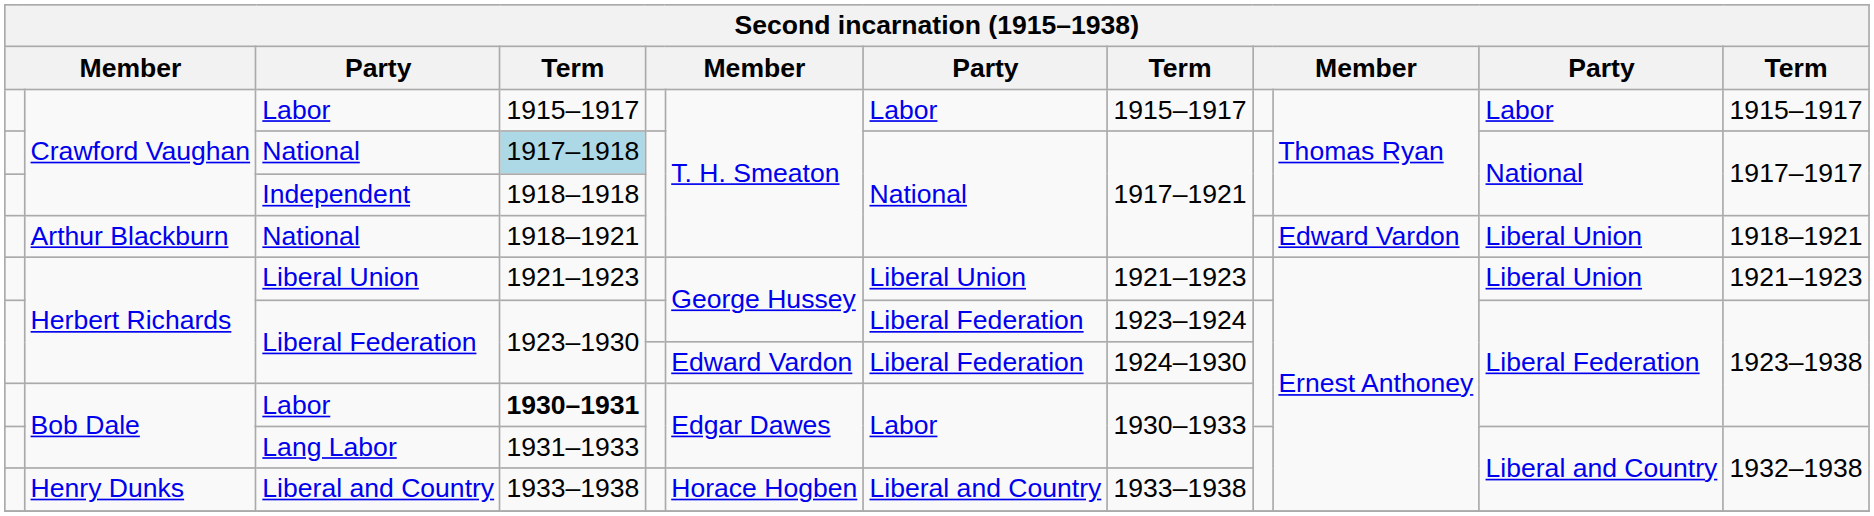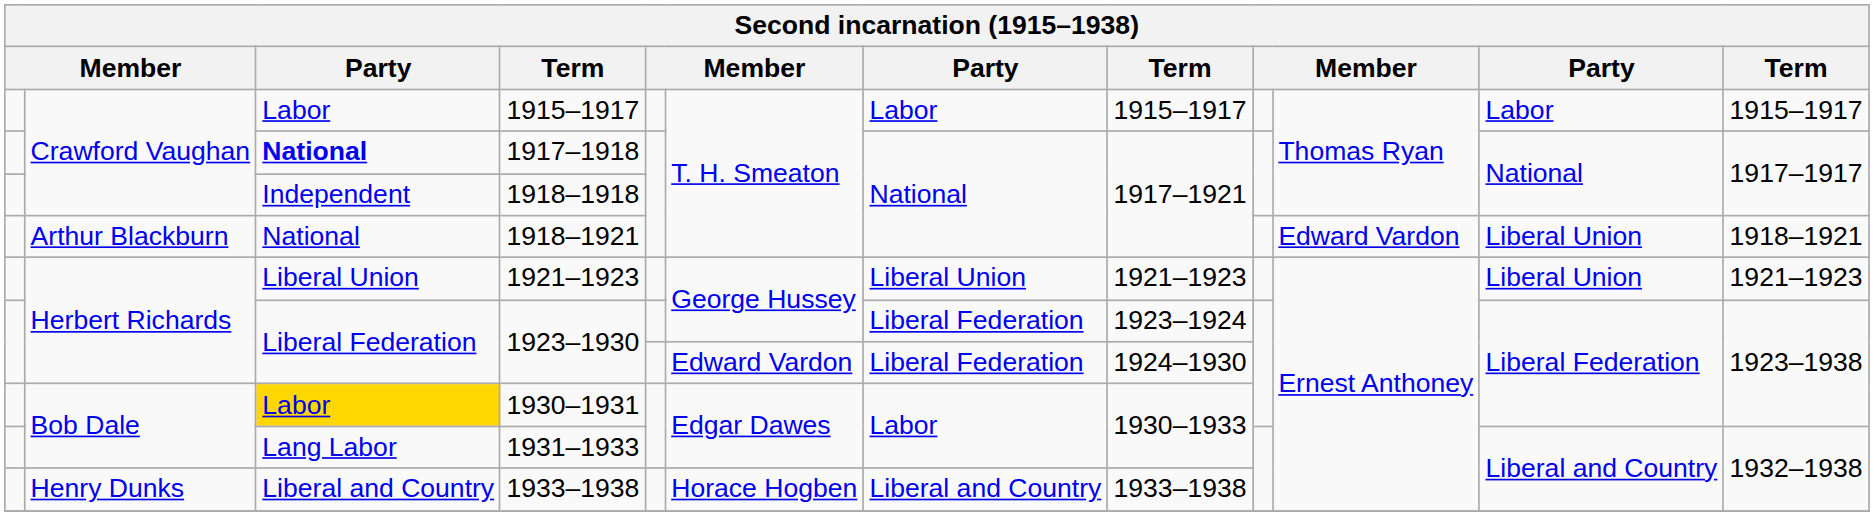(311, 151) normal -> (315, 151) bold
(573, 151) lightblue background -> (573, 151) no background
(296, 404) no background -> (296, 404) gold background
(573, 404) bold -> (573, 404) normal
